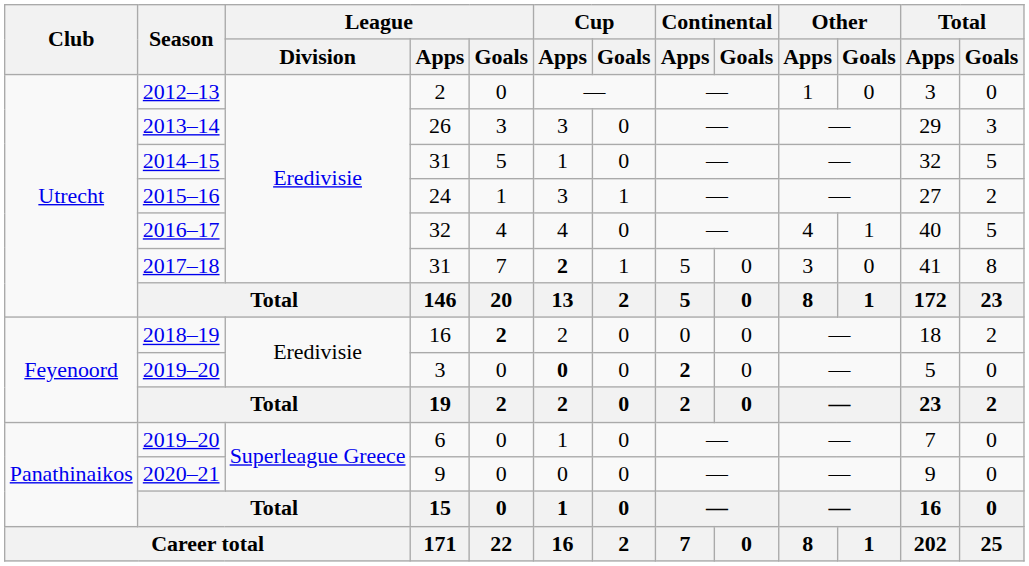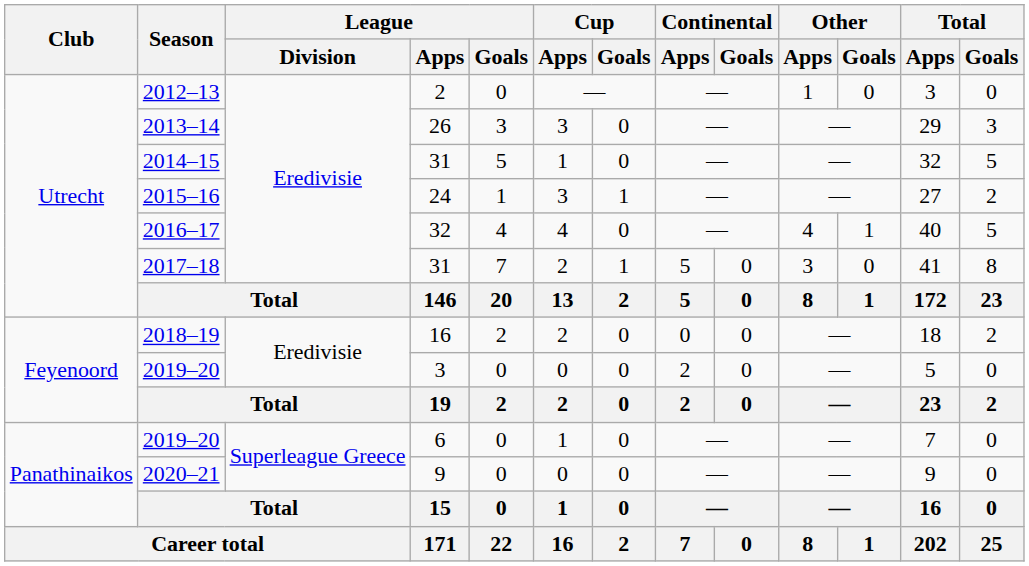(563, 265) bold -> (563, 265) normal
(501, 334) bold -> (501, 334) normal
(563, 369) bold -> (563, 369) normal
(685, 369) bold -> (685, 369) normal
